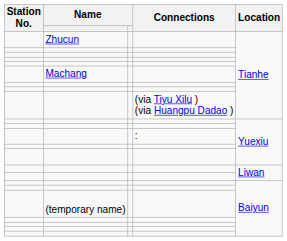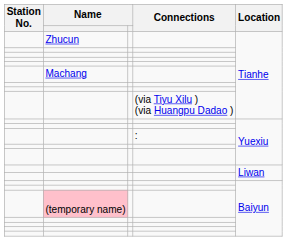(85, 209) no background -> (85, 209) pink background
